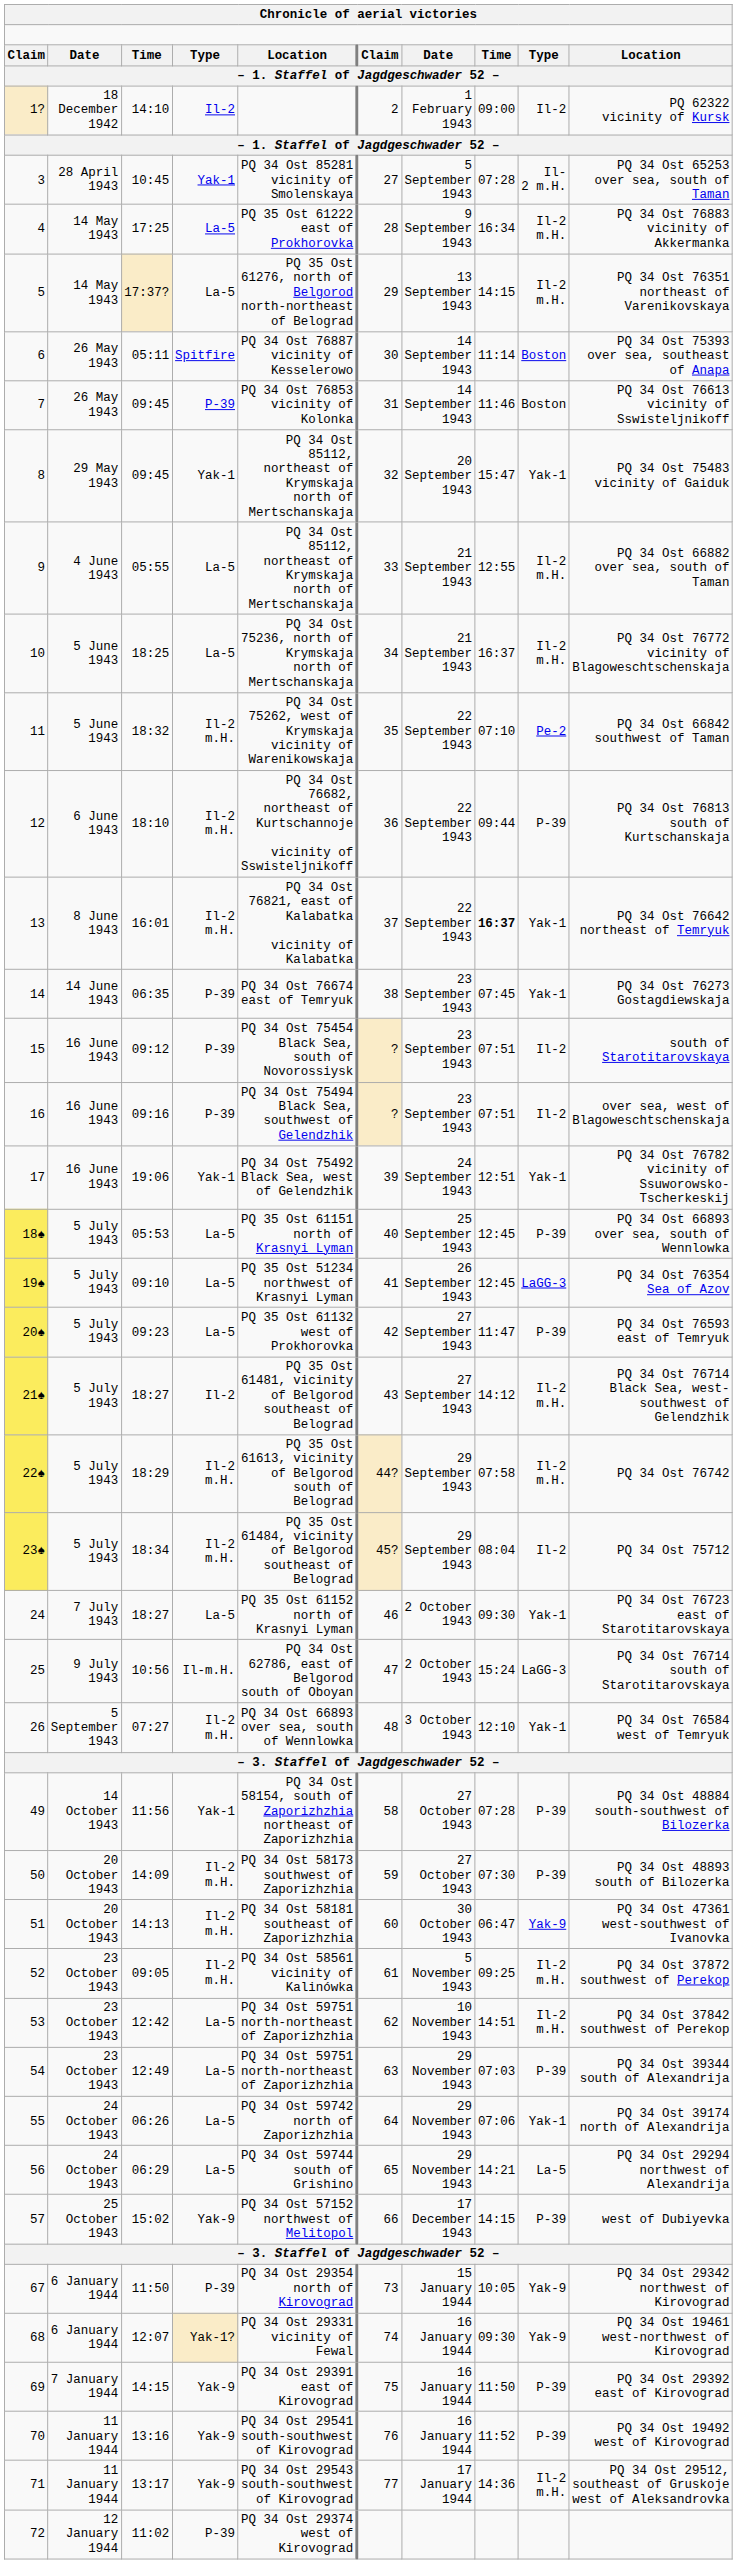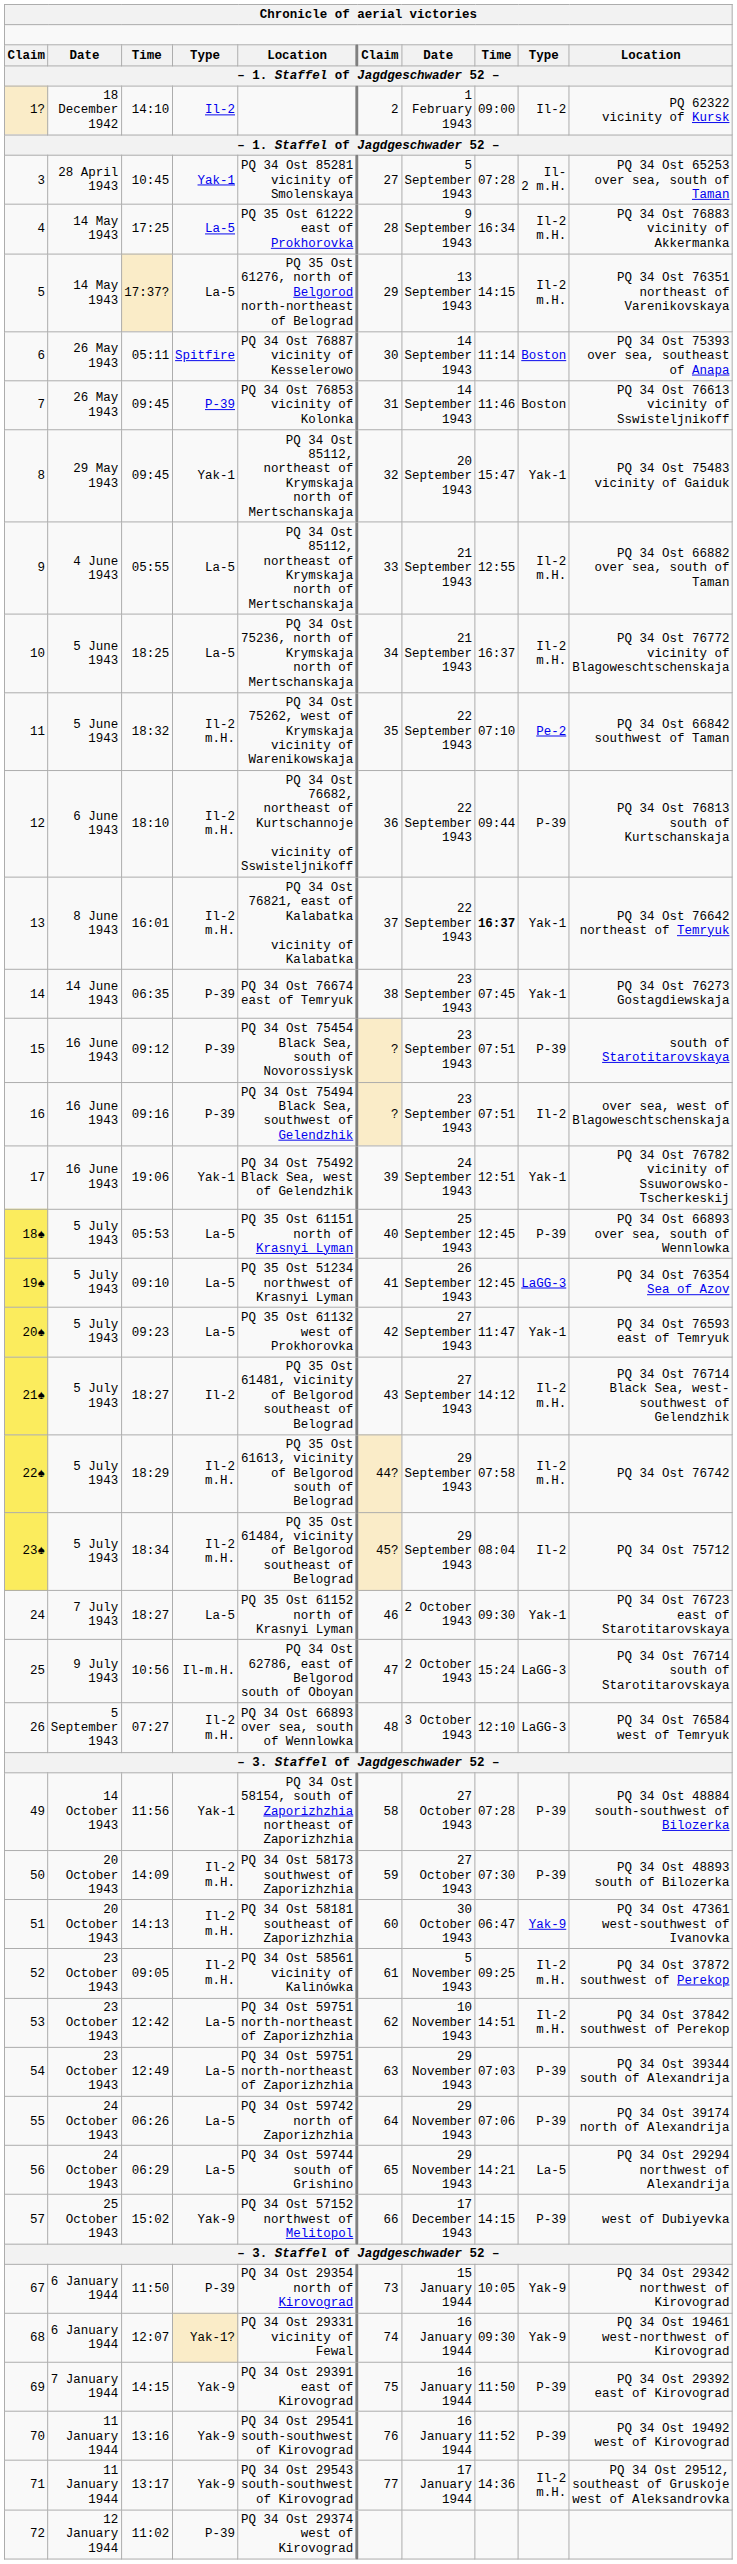(551, 1050) Il-2 -> (551, 1050) P-39
(551, 1332) P-39 -> (547, 1332) Yak-1
(547, 1728) Yak-1 -> (544, 1728) LaGG-3
(547, 2121) Yak-1 -> (551, 2121) P-39
